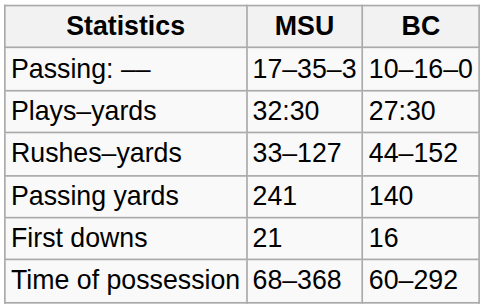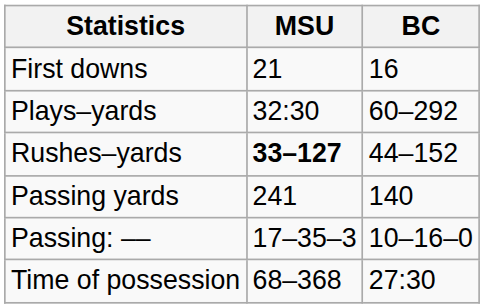rows swapped: (79, 238) <-> (81, 68)
(402, 111) 27:30 -> (413, 111) 60–292
(297, 153) normal -> (297, 153) bold
(413, 280) 60–292 -> (402, 280) 27:30
